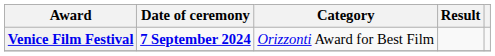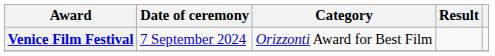(195, 39) bold -> (193, 39) normal
